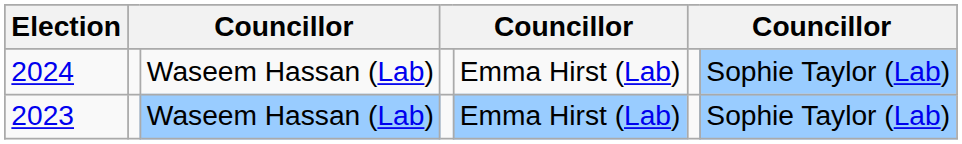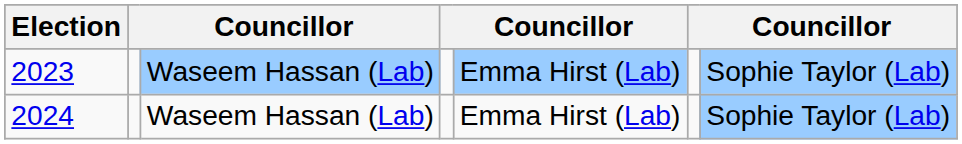rows swapped: (43, 116) <-> (43, 71)
